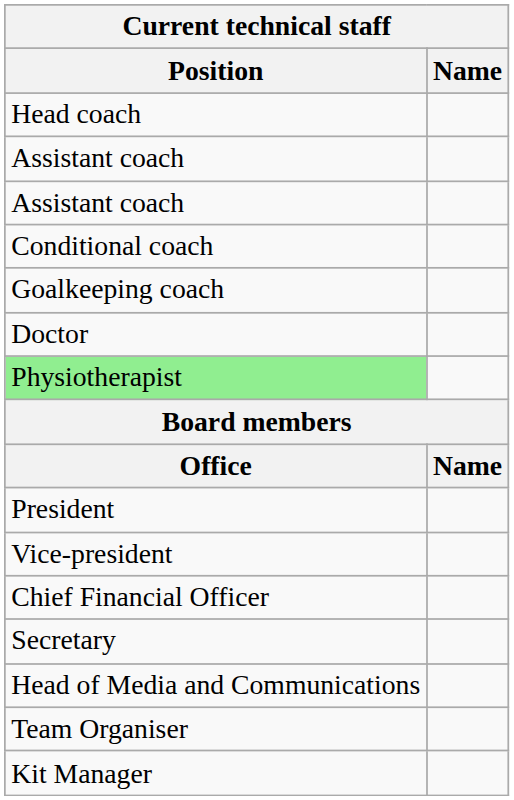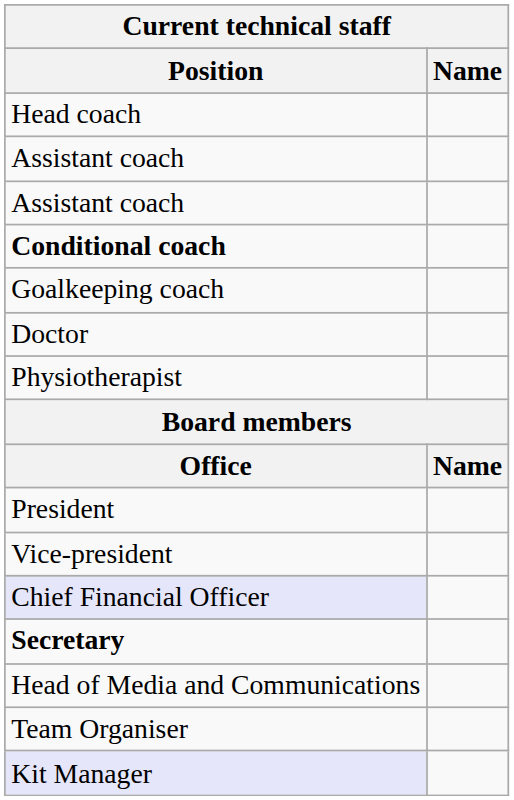(112, 245) normal -> (119, 245) bold
(97, 377) lightgreen background -> (97, 377) no background
(140, 597) no background -> (140, 597) lavender background
(63, 641) normal -> (68, 641) bold
(82, 772) no background -> (82, 772) lavender background
